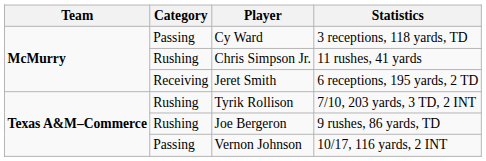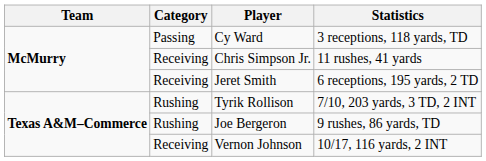(176, 59) Rushing -> (181, 59) Receiving
(174, 145) Passing -> (181, 145) Receiving
